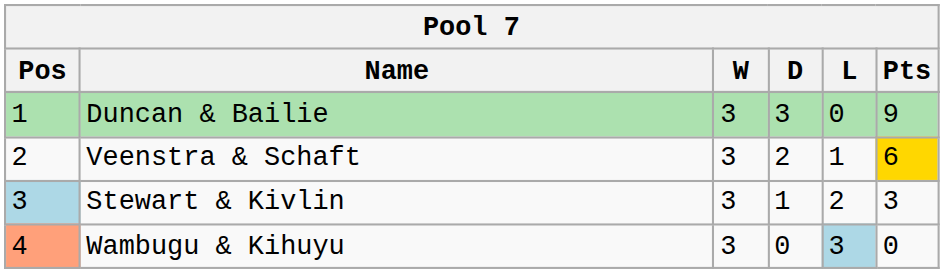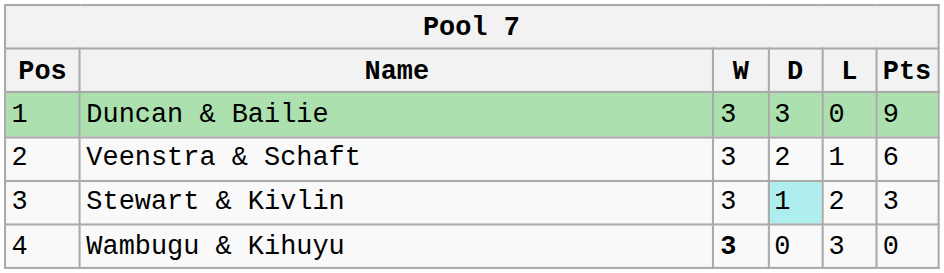(891, 159) gold background -> (891, 159) no background
(20, 202) lightblue background -> (20, 202) no background
(782, 202) no background -> (782, 202) paleturquoise background
(20, 246) lightsalmon background -> (20, 246) no background
(728, 246) normal -> (728, 246) bold
(837, 246) lightblue background -> (837, 246) no background
